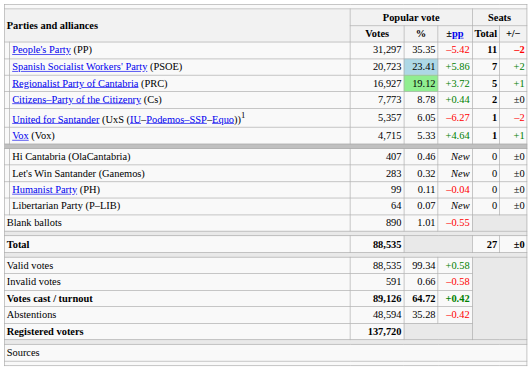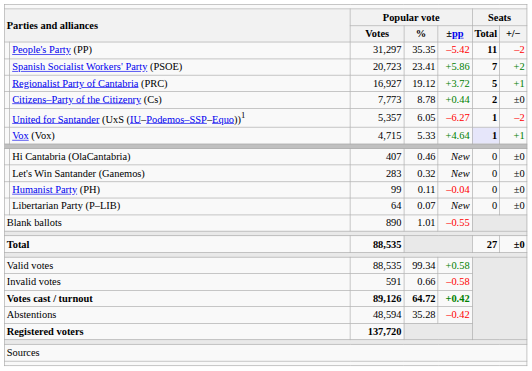(519, 50) bold -> (519, 50) normal
(424, 67) lightblue background -> (424, 67) no background
(424, 83) lightgreen background -> (424, 83) no background
(495, 135) no background -> (495, 135) lavender background
